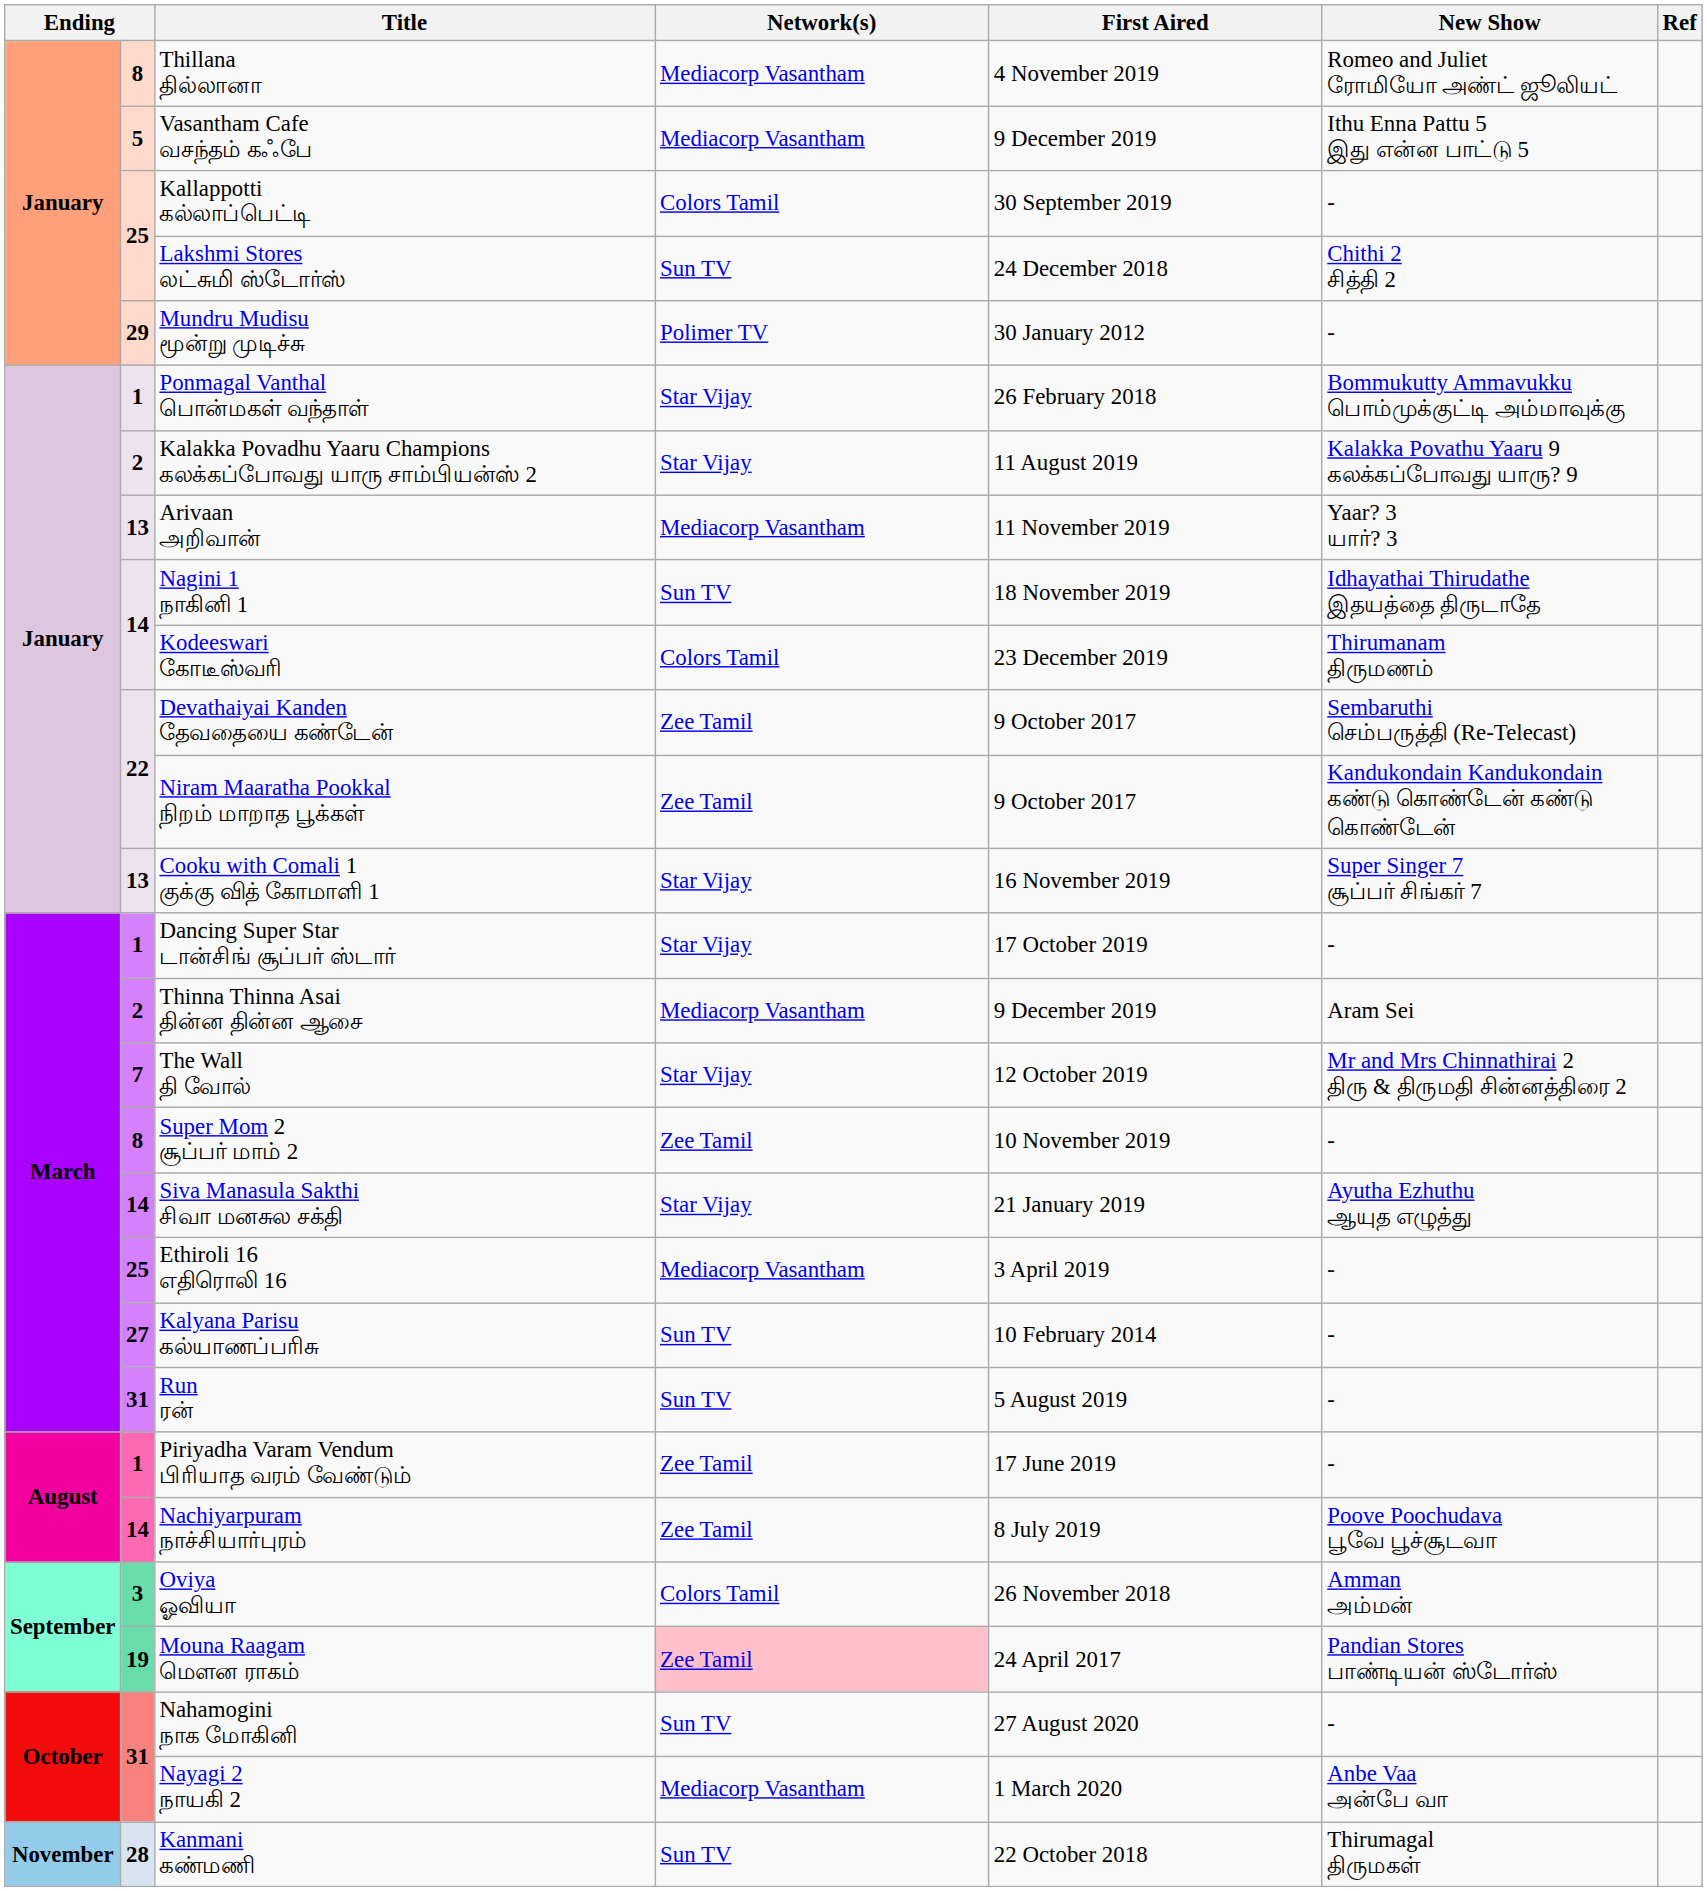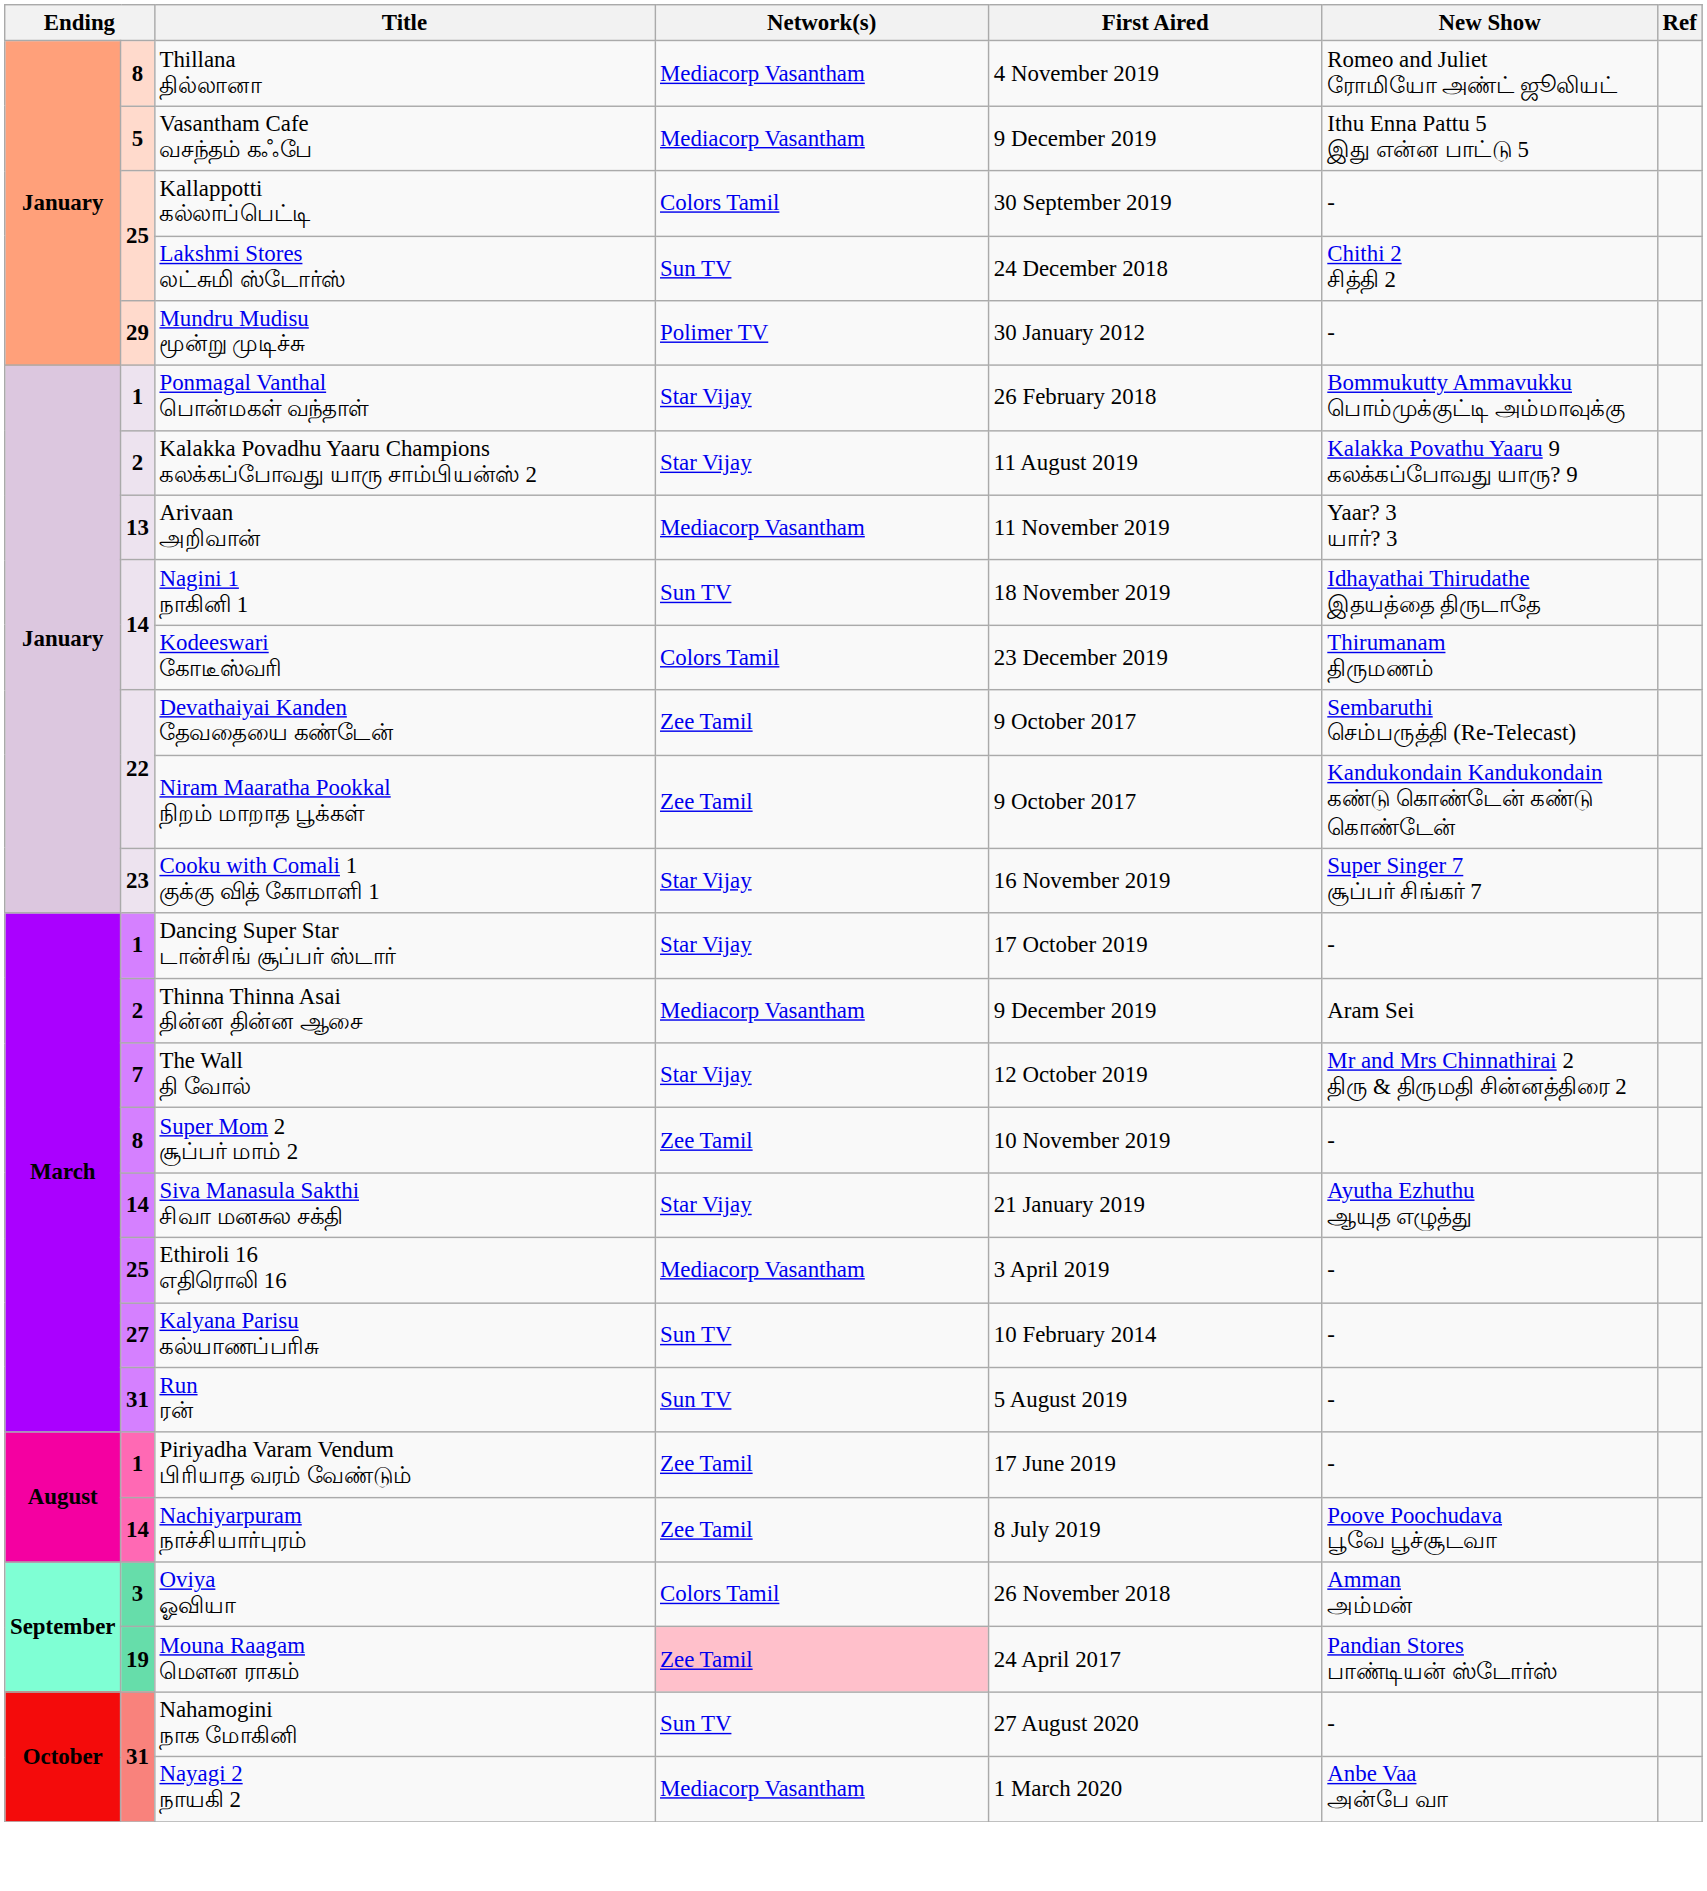(137, 880) 13 -> (137, 880) 23
- row: (207, 1852)
